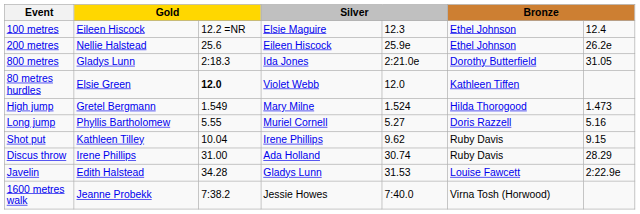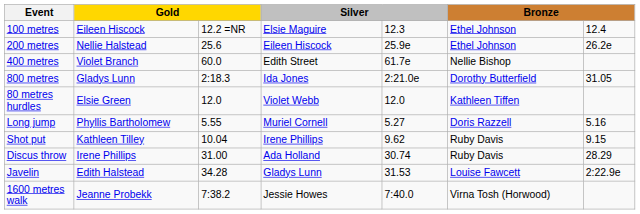+ row: (33, 62)
(211, 84) bold -> (211, 101) normal
- row: (30, 106)
